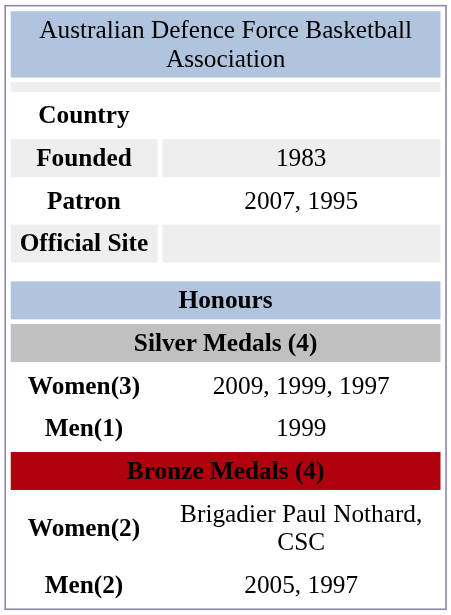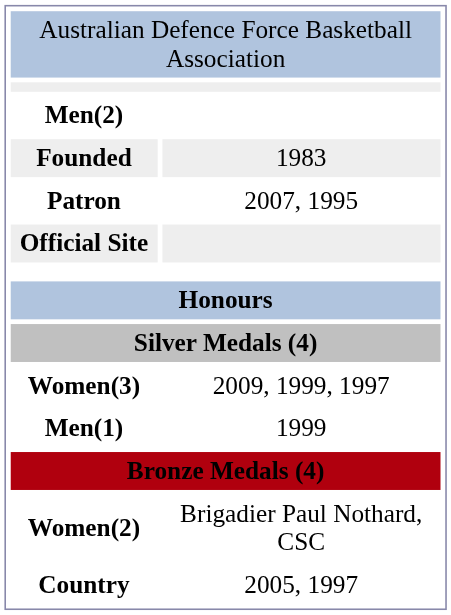(84, 115) Country -> (84, 115) Men(2)
(84, 584) Men(2) -> (84, 584) Country
